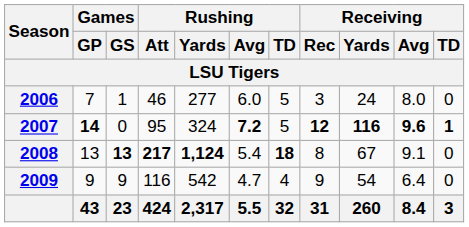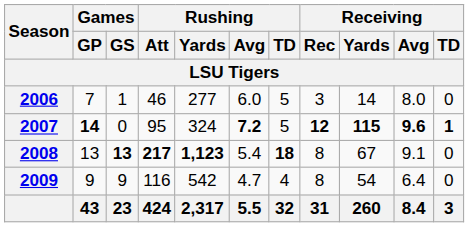(366, 99) 24 -> (366, 99) 14
(366, 126) 116 -> (366, 126) 115
(202, 153) 1,124 -> (202, 153) 1,123
(320, 180) 9 -> (320, 180) 8
